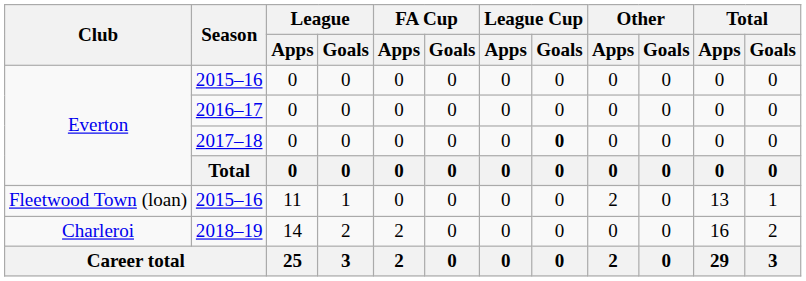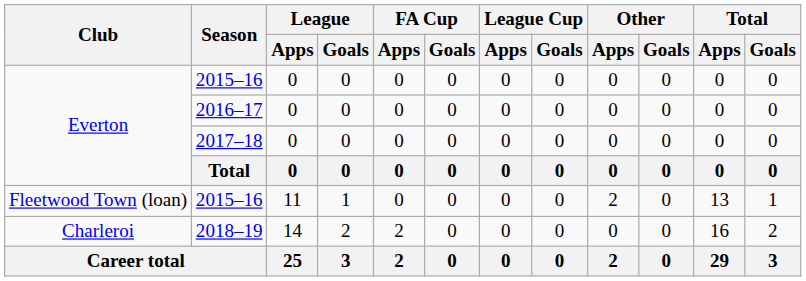(559, 140) bold -> (559, 140) normal
